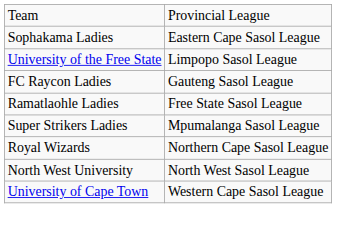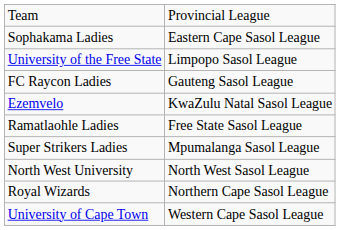+ row: (35, 103)
rows swapped: (49, 147) <-> (70, 170)
